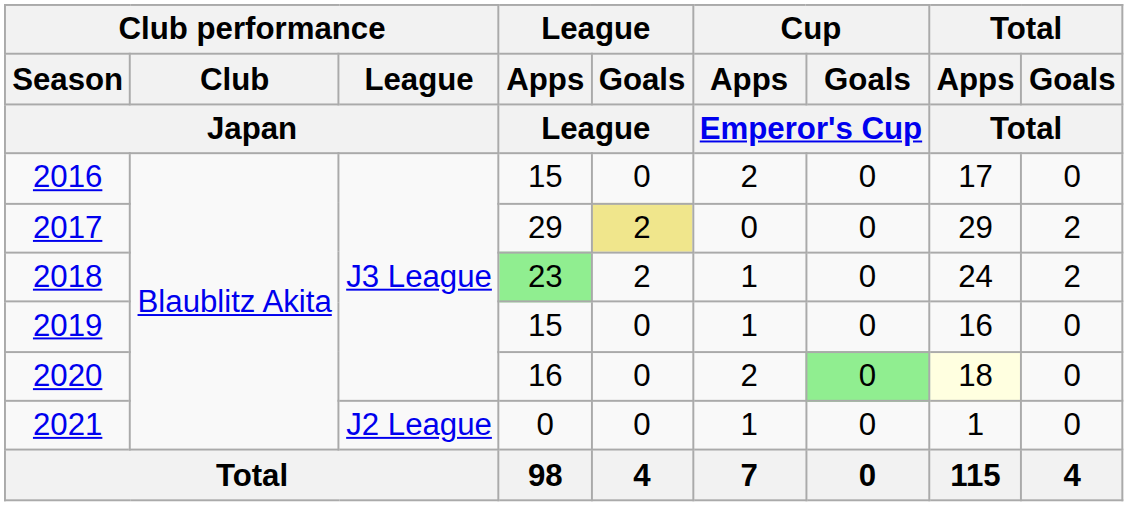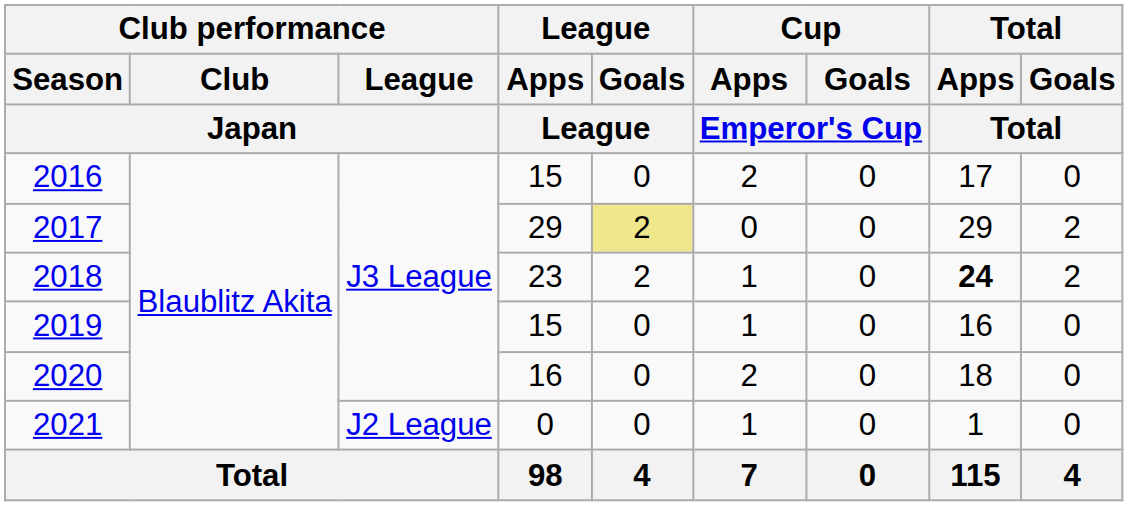(545, 276) lightgreen background -> (545, 276) no background
(976, 276) normal -> (976, 276) bold
(867, 375) lightgreen background -> (867, 375) no background
(976, 375) lightyellow background -> (976, 375) no background
